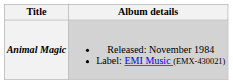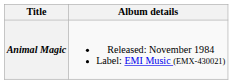(148, 55) lightgrey background -> (148, 55) no background
